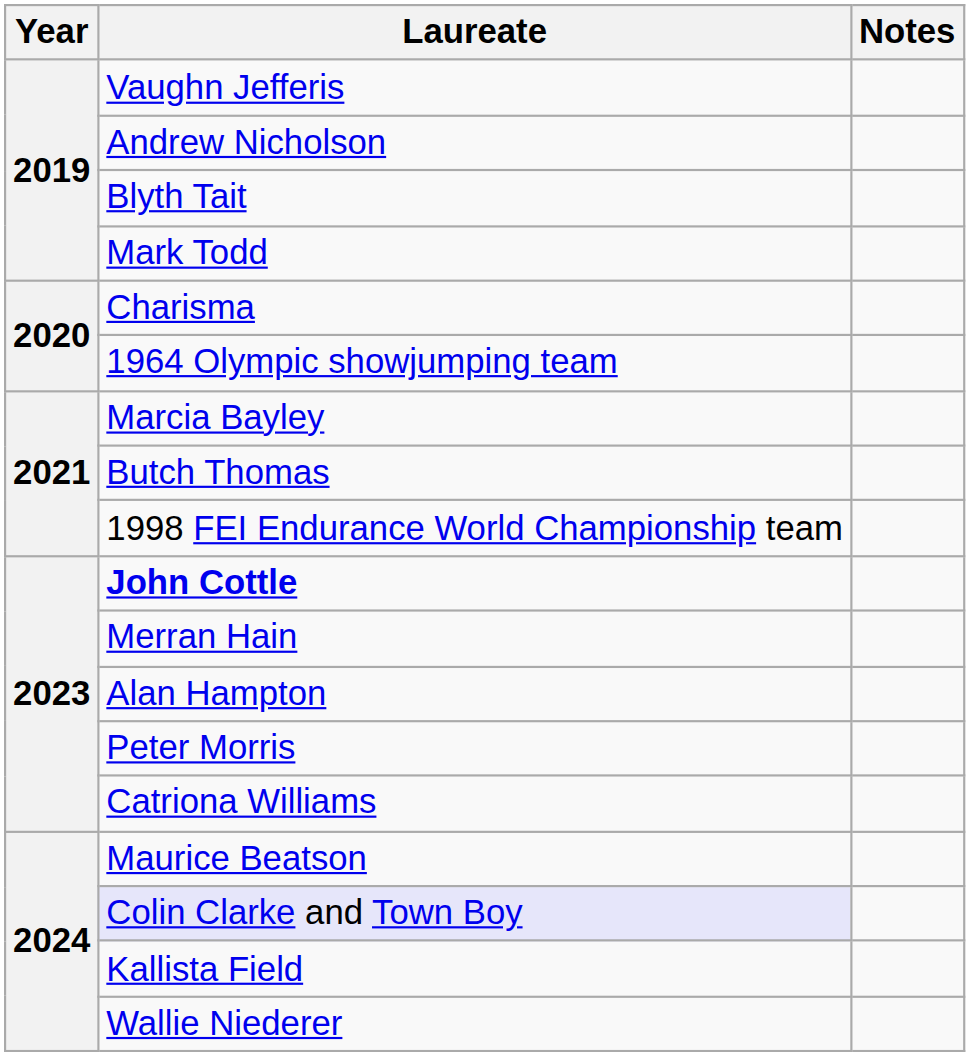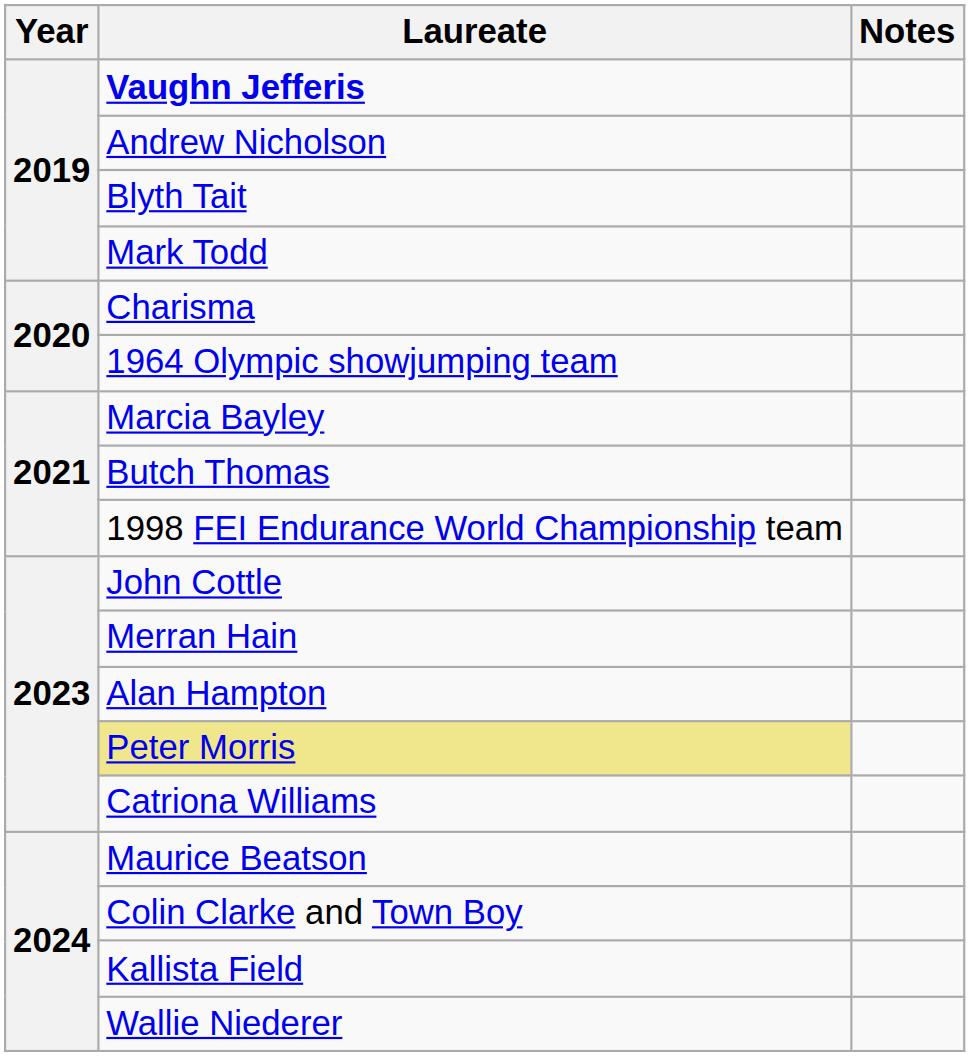(225, 87) normal -> (236, 87) bold
(202, 582) bold -> (194, 582) normal
(201, 747) no background -> (201, 747) khaki background
(314, 913) lavender background -> (314, 913) no background
